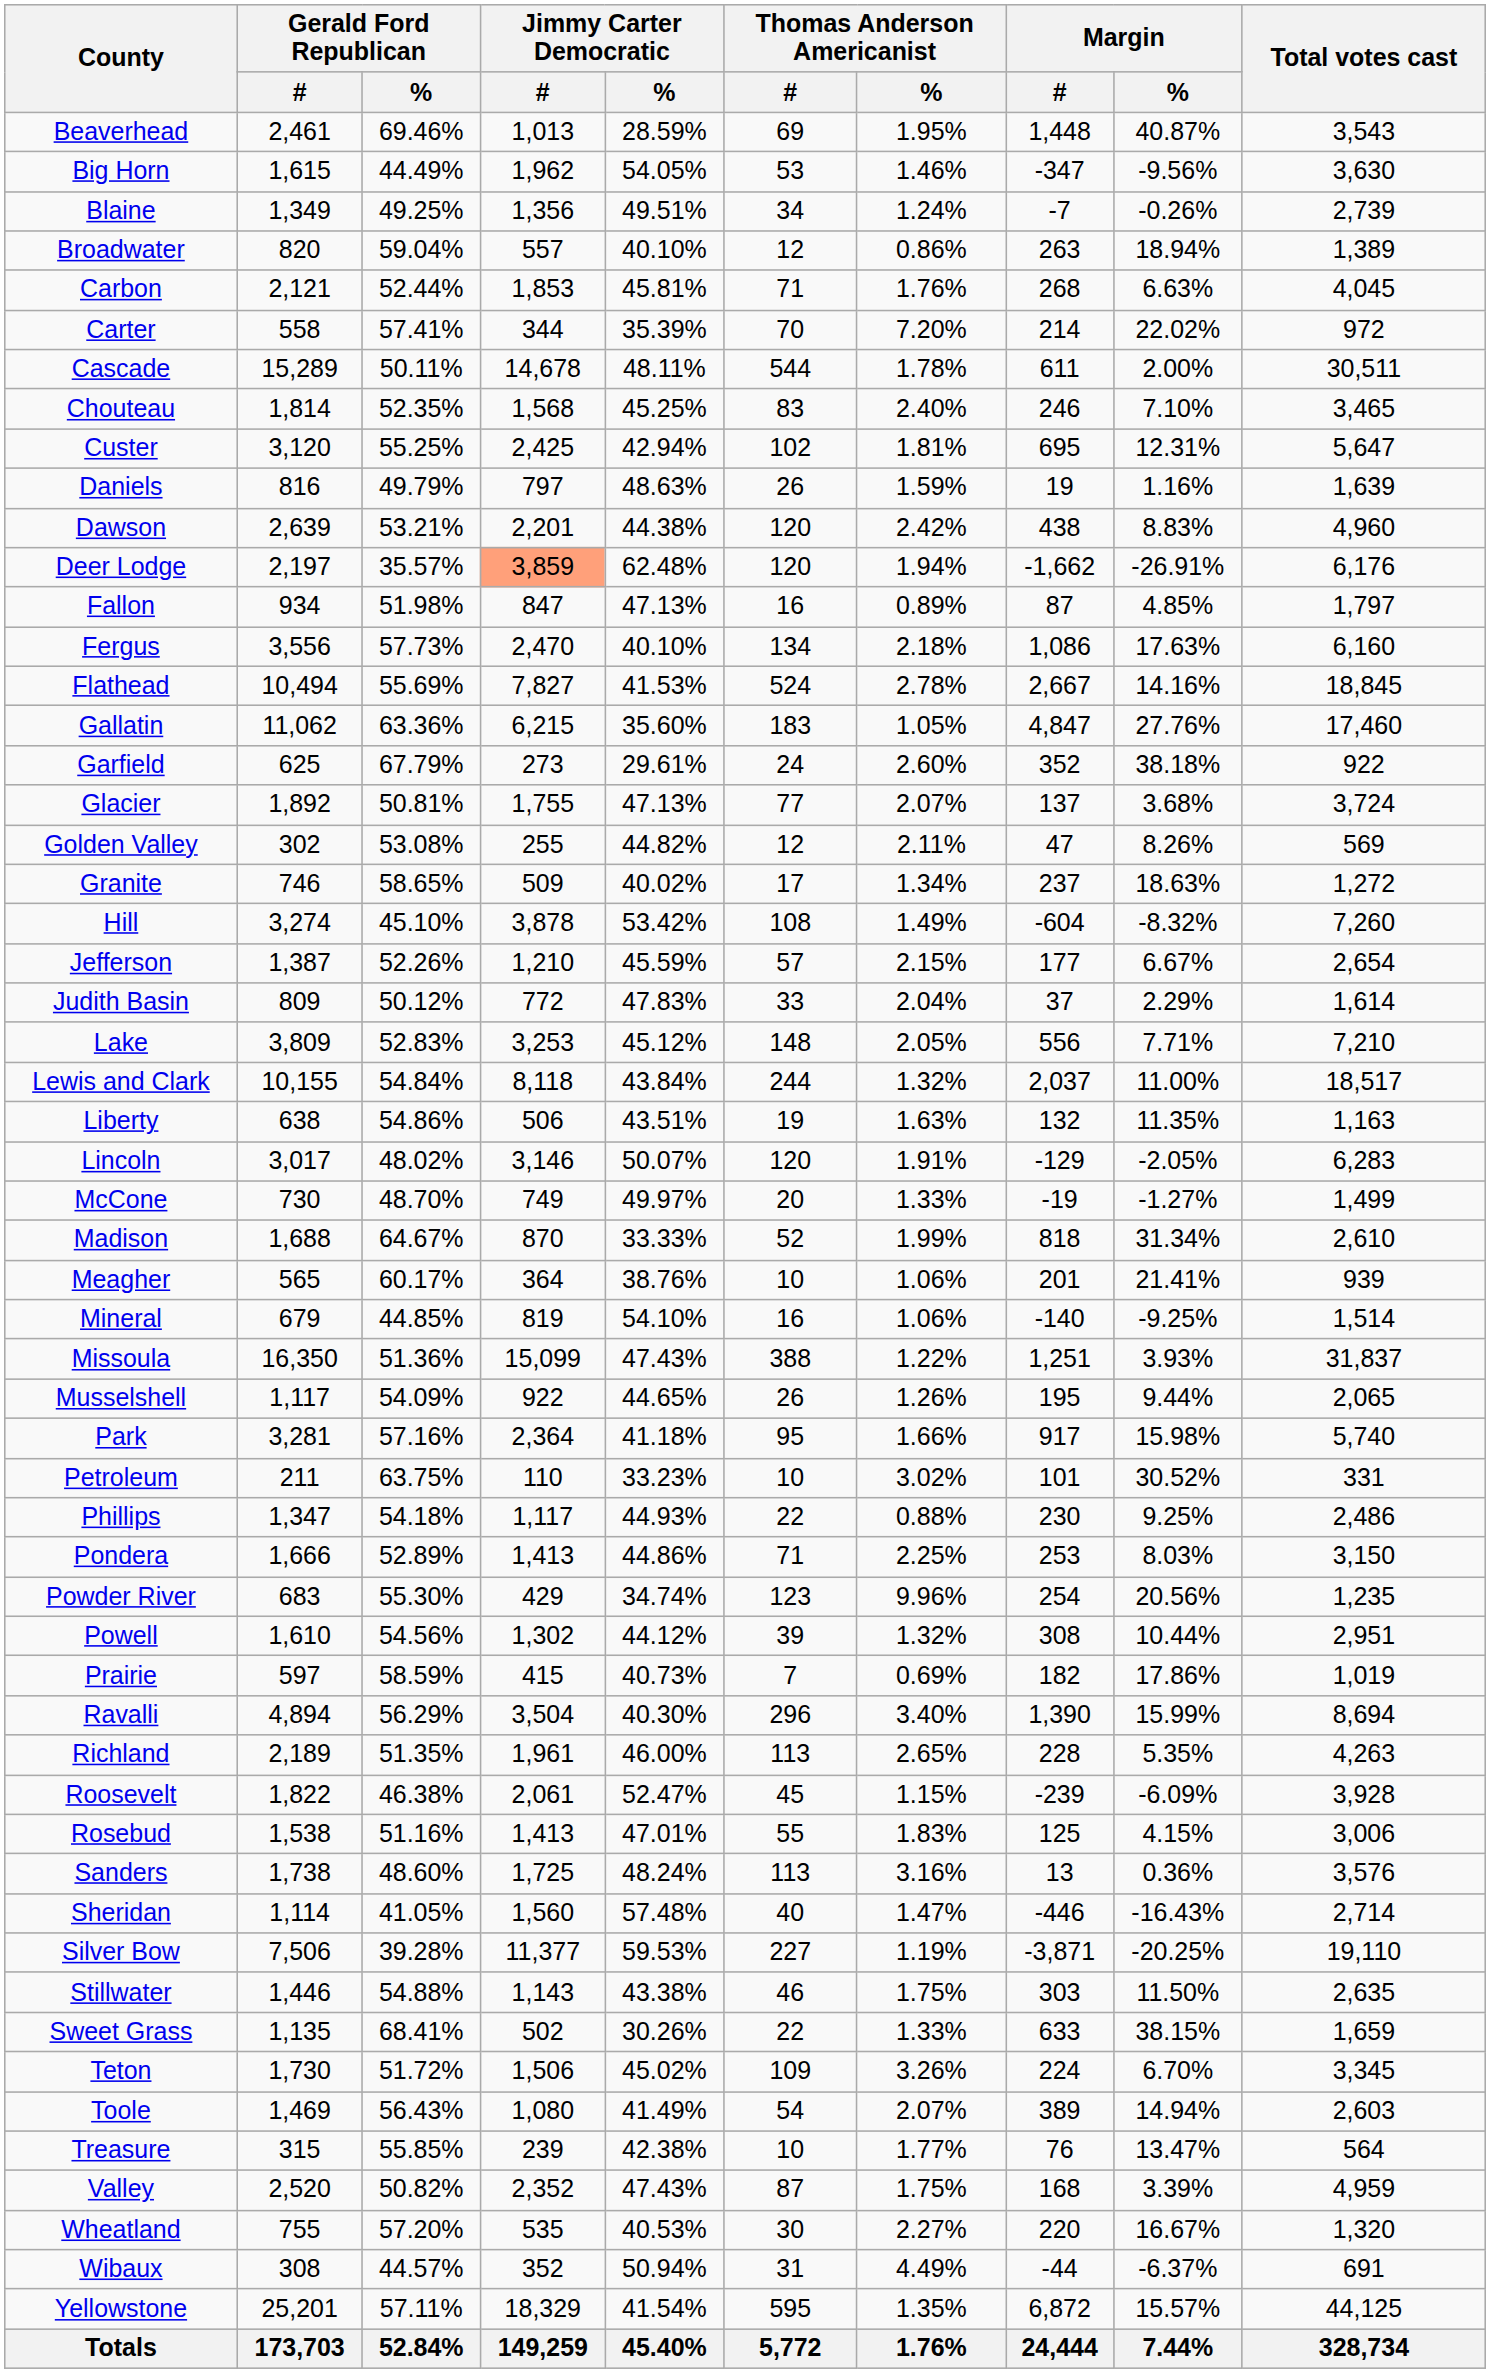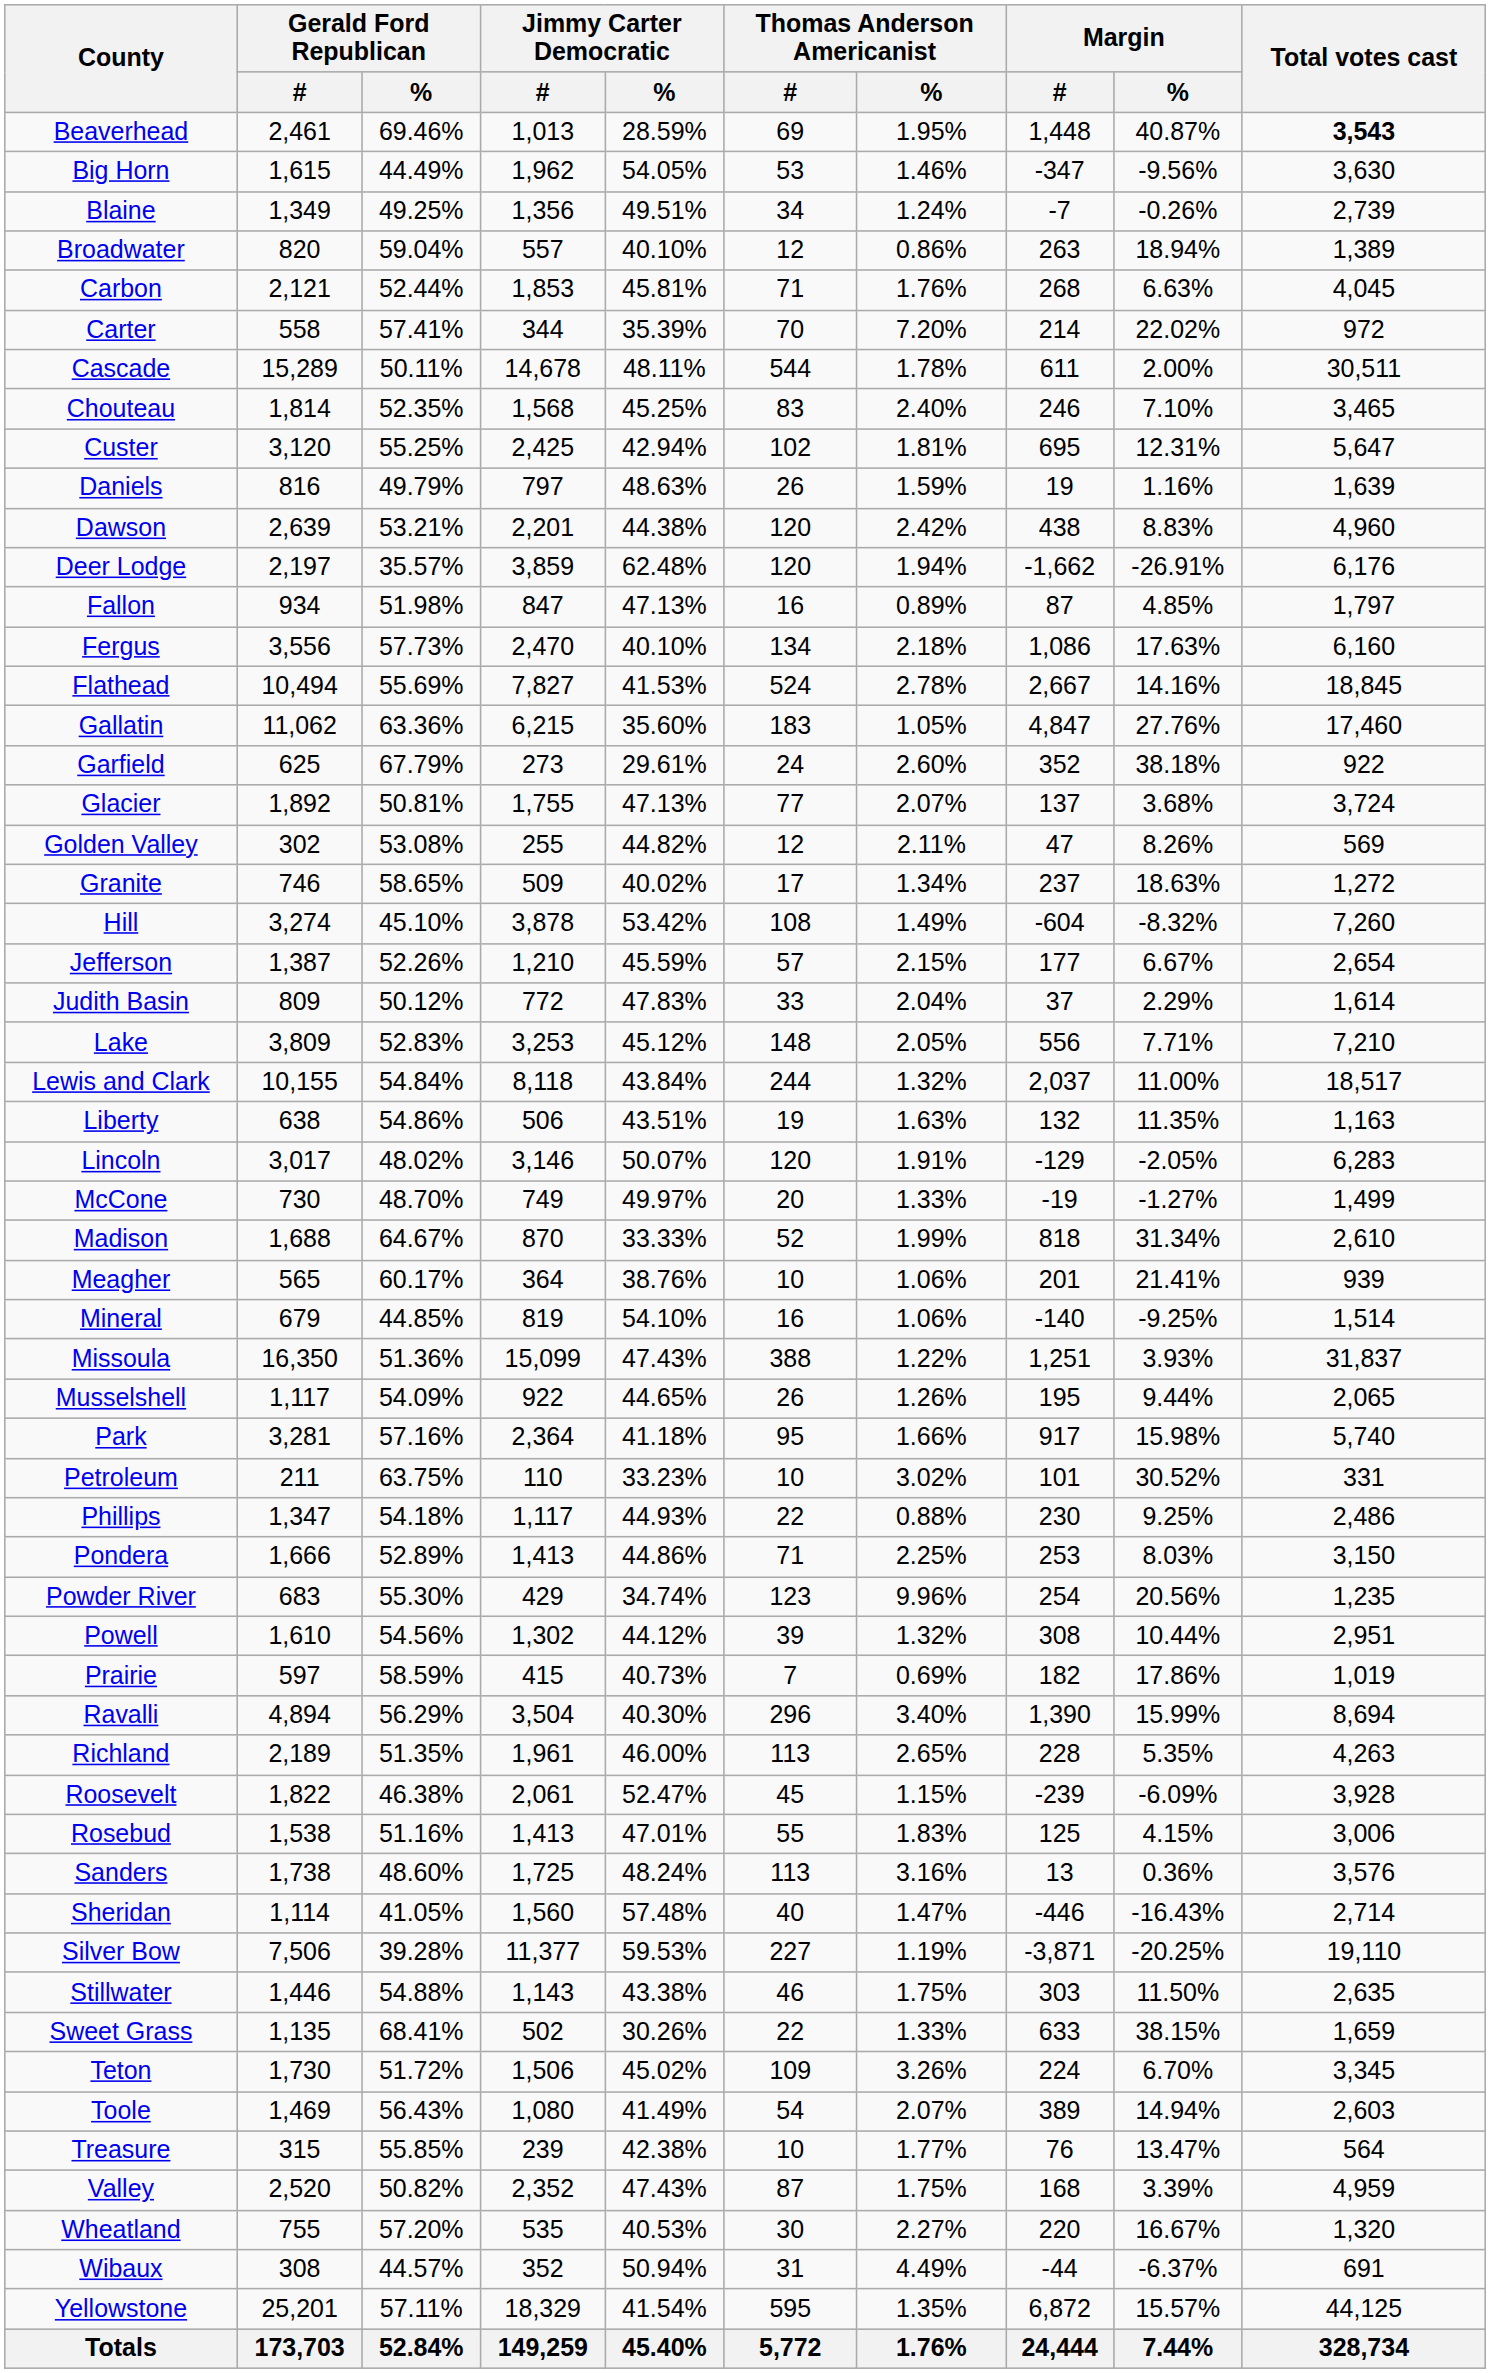(1364, 131) normal -> (1364, 131) bold
(543, 566) lightsalmon background -> (543, 566) no background
